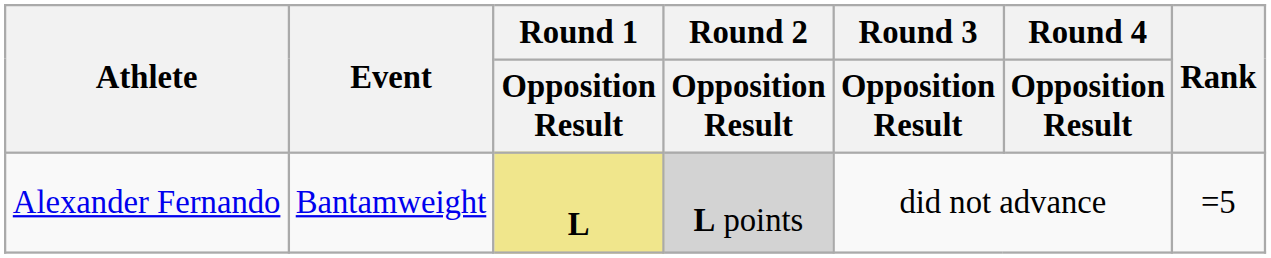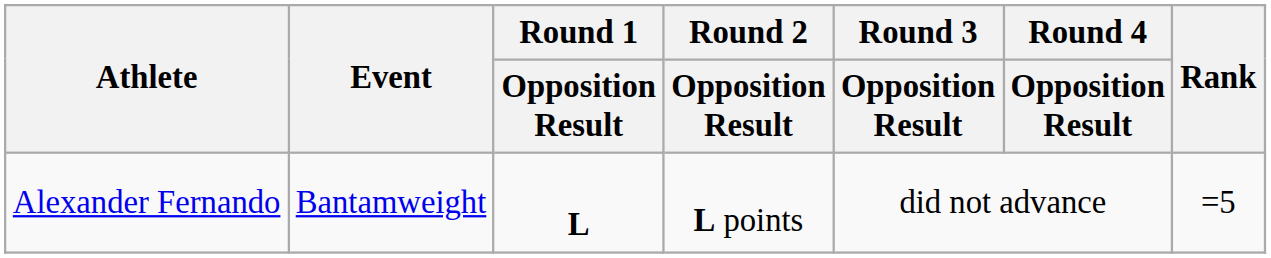(579, 225) khaki background -> (579, 225) no background
(748, 221) lightgrey background -> (748, 221) no background
